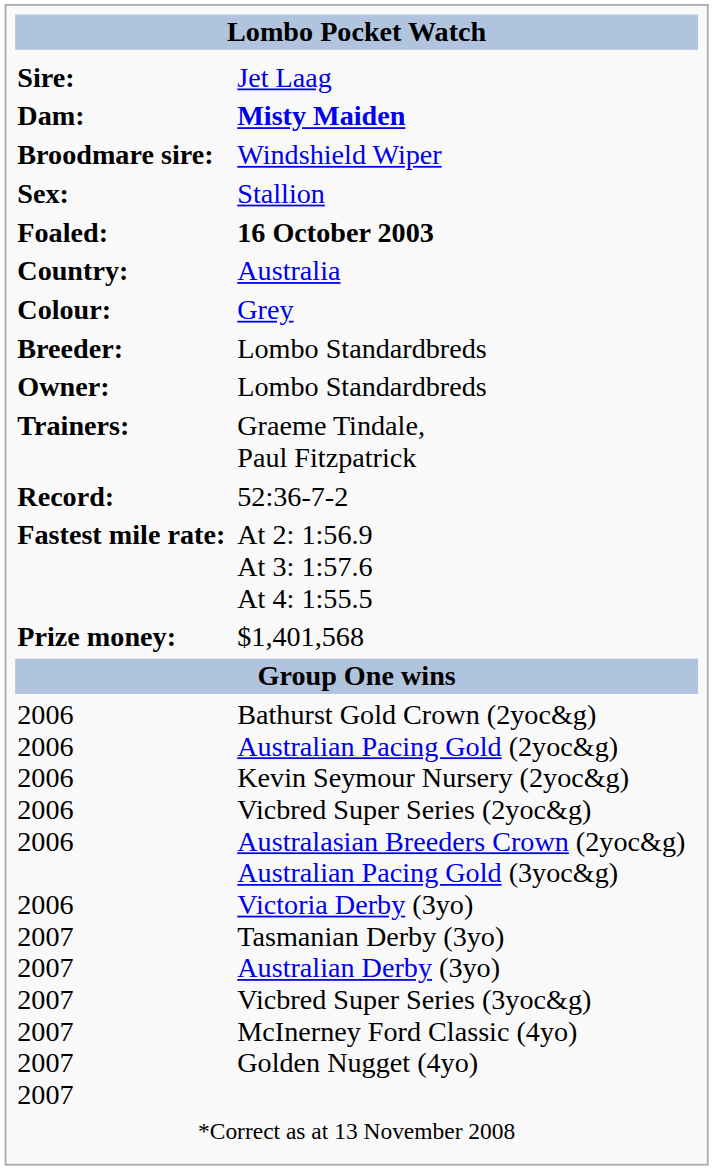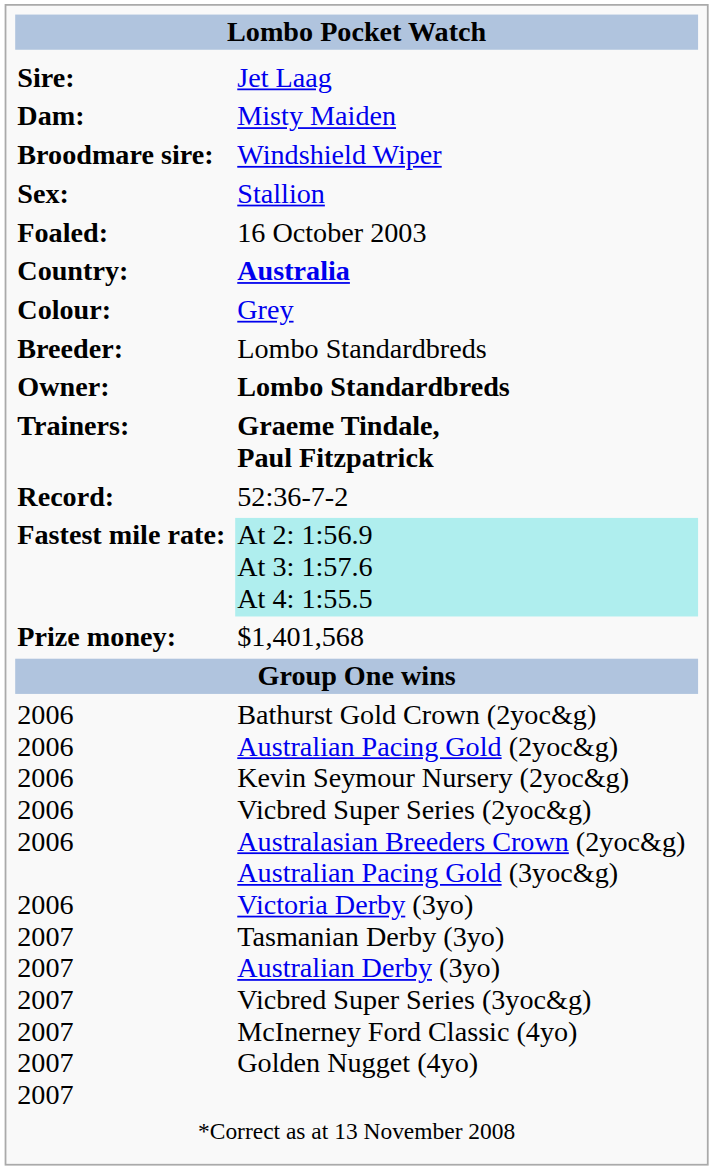(321, 116) bold -> (317, 116) normal
(336, 232) bold -> (332, 232) normal
(289, 271) normal -> (294, 271) bold
(362, 387) normal -> (374, 387) bold
(331, 442) normal -> (338, 442) bold
(305, 567) no background -> (305, 567) paleturquoise background
